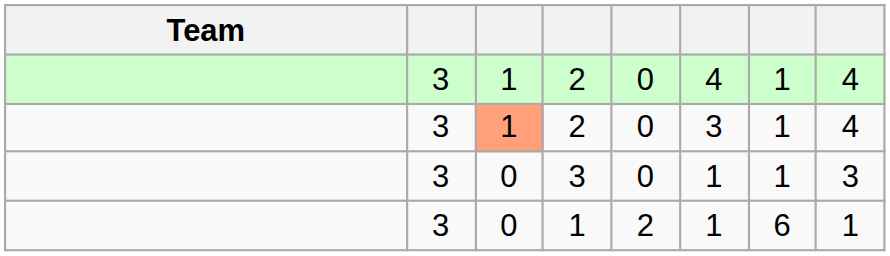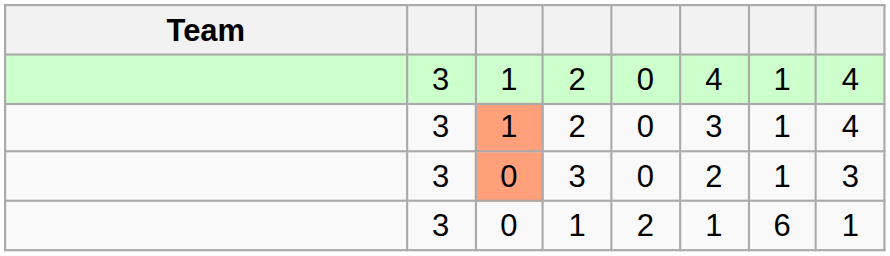(509, 177) no background -> (509, 177) lightsalmon background
(714, 177) 1 -> (714, 177) 2
